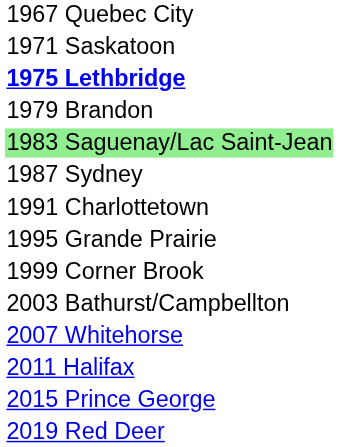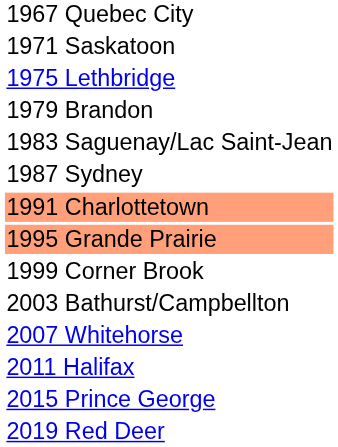(96, 78) bold -> (91, 78) normal
(169, 142) lightgreen background -> (169, 142) no background
(108, 207) no background -> (108, 207) lightsalmon background
(112, 239) no background -> (112, 239) lightsalmon background
